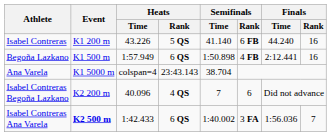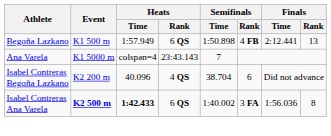- row: (37, 42)
(313, 57) 16 -> (313, 42) 13
(219, 72) 38.704 -> (219, 57) 7
(219, 93) 7 -> (219, 77) 38.704
(138, 119) normal -> (138, 103) bold
(313, 119) 7 -> (313, 103) 8
